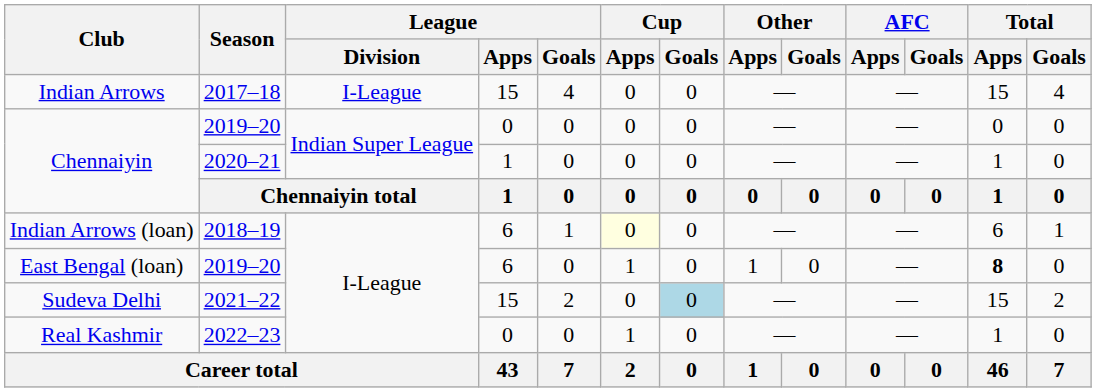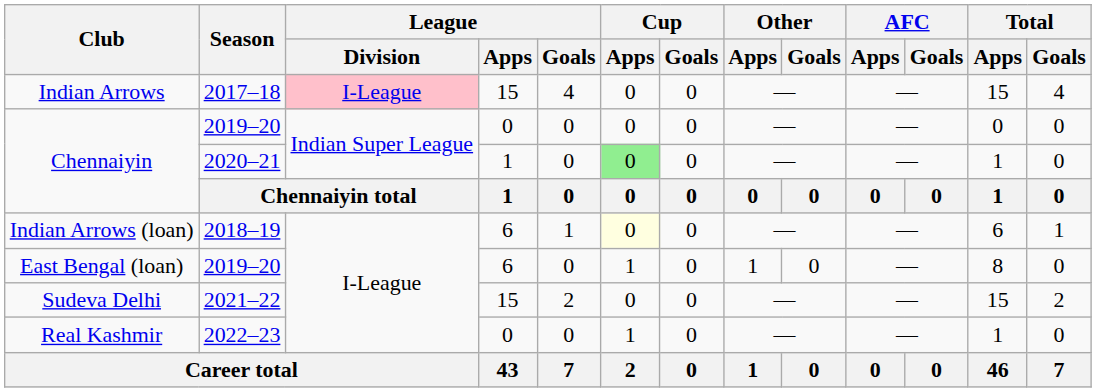(382, 91) no background -> (382, 91) pink background
(630, 160) no background -> (630, 160) lightgreen background
(998, 265) bold -> (998, 265) normal
(691, 299) lightblue background -> (691, 299) no background
